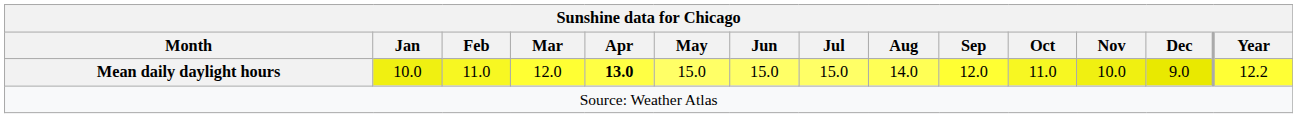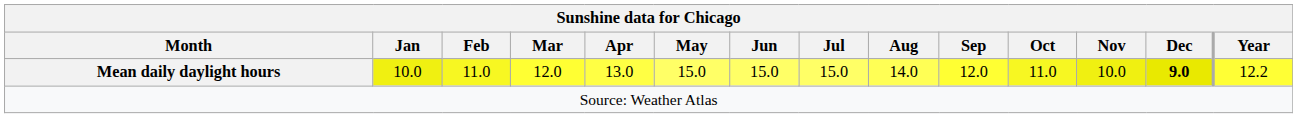(619, 72) bold -> (619, 72) normal
(1179, 72) normal -> (1179, 72) bold
